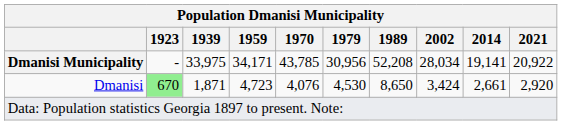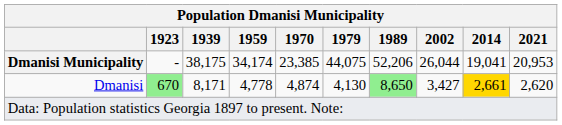(206, 62) 33,975 -> (206, 62) 38,175
(253, 62) 34,171 -> (253, 62) 34,174
(299, 62) 43,785 -> (299, 62) 23,385
(346, 62) 30,956 -> (346, 62) 44,075
(393, 62) 52,208 -> (393, 62) 52,206
(440, 62) 28,034 -> (440, 62) 26,044
(486, 62) 19,141 -> (486, 62) 19,041
(533, 62) 20,922 -> (533, 62) 20,953
(210, 85) 1,871 -> (210, 85) 8,171
(256, 85) 4,723 -> (256, 85) 4,778
(303, 85) 4,076 -> (303, 85) 4,874
(350, 85) 4,530 -> (350, 85) 4,130
(397, 85) no background -> (397, 85) lightgreen background
(443, 85) 3,424 -> (443, 85) 3,427
(490, 85) no background -> (490, 85) gold background
(537, 85) 2,920 -> (537, 85) 2,620
